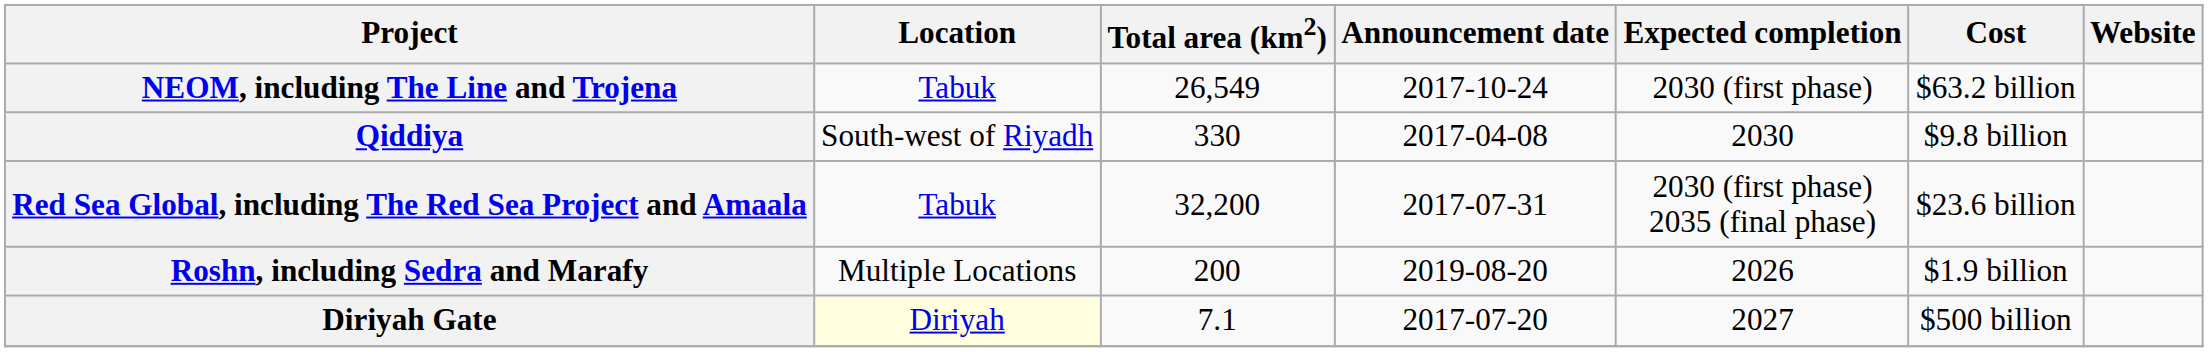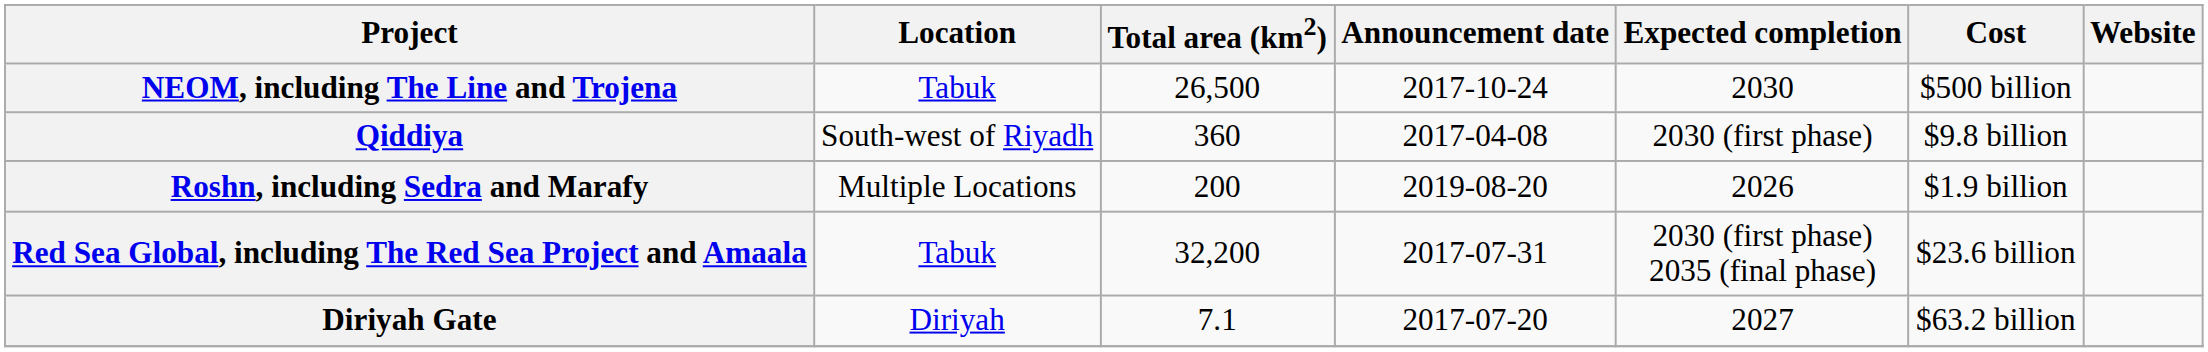(1217, 87) 26,549 -> (1217, 87) 26,500
(1763, 87) 2030 (first phase) -> (1763, 87) 2030
(1996, 87) $63.2 billion -> (1996, 87) $500 billion
(1217, 136) 330 -> (1217, 136) 360
(1763, 136) 2030 -> (1763, 136) 2030 (first phase)
rows swapped: (409, 203) <-> (409, 270)
(957, 320) lightyellow background -> (957, 320) no background
(1996, 320) $500 billion -> (1996, 320) $63.2 billion
